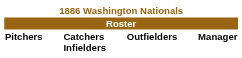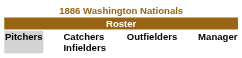(24, 37) no background -> (24, 37) lightgrey background
